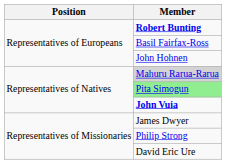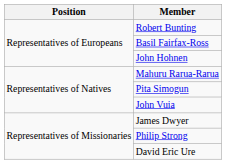(168, 27) bold -> (166, 27) normal
(177, 74) lightgrey background -> (177, 74) no background
(162, 89) lightgreen background -> (162, 89) no background
(157, 105) bold -> (155, 105) normal
